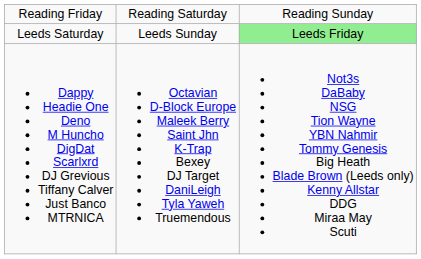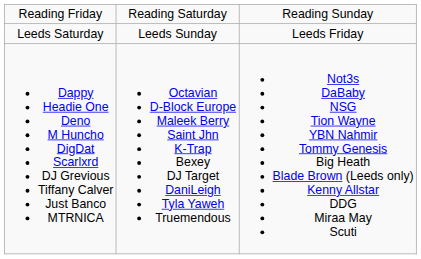(328, 33) lightgreen background -> (328, 33) no background
